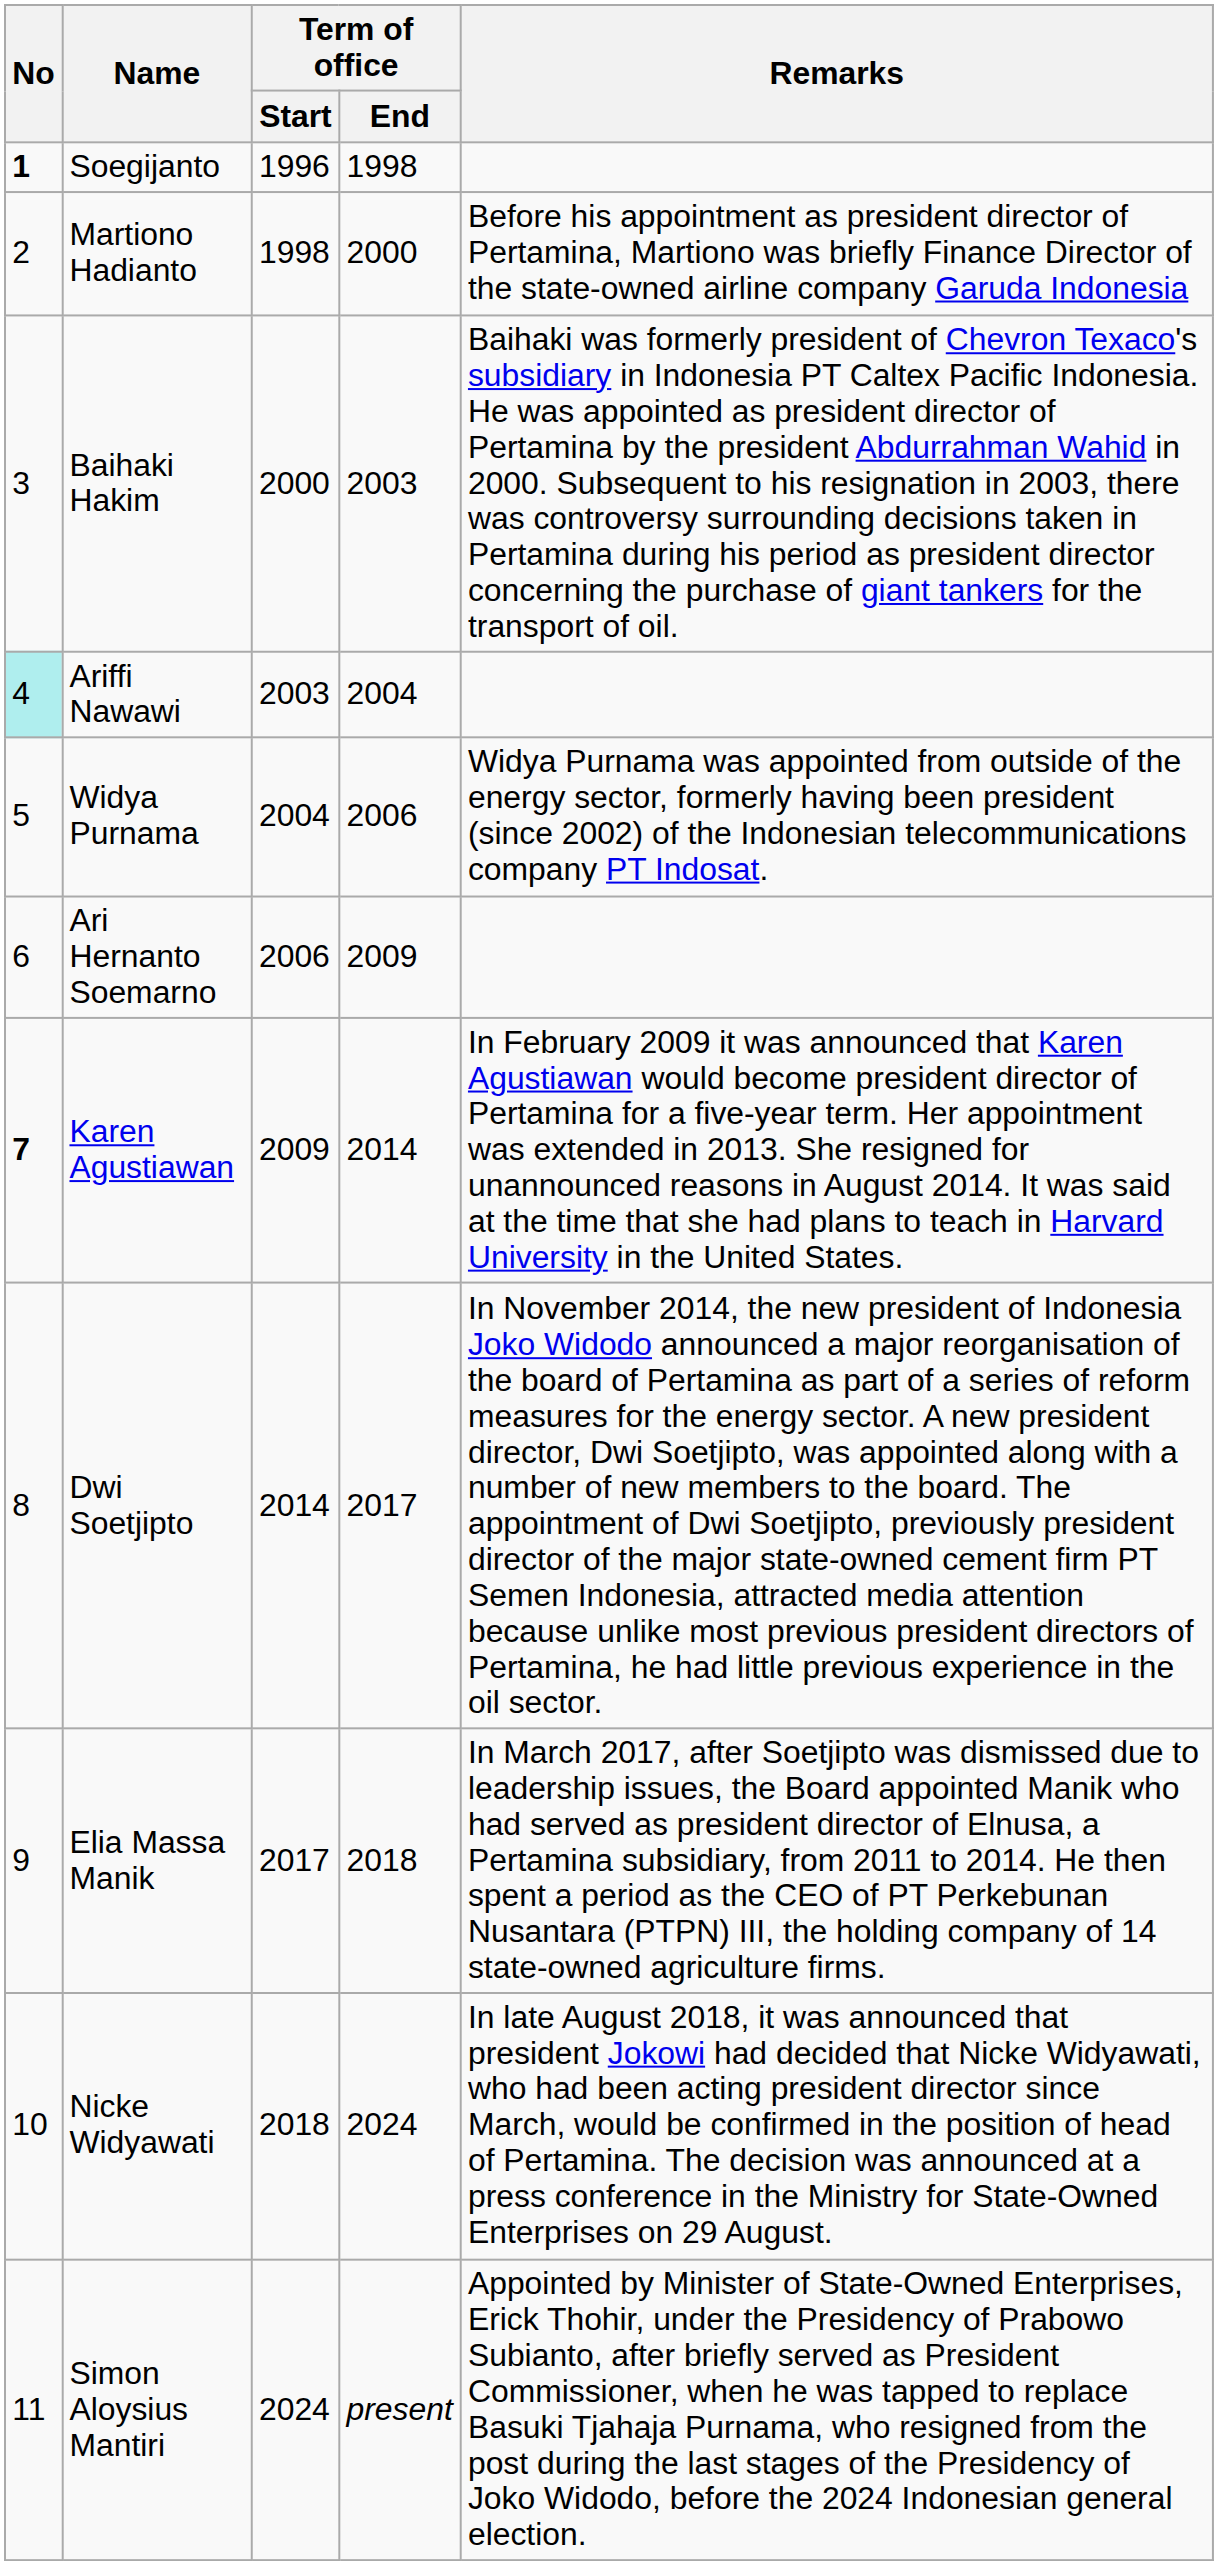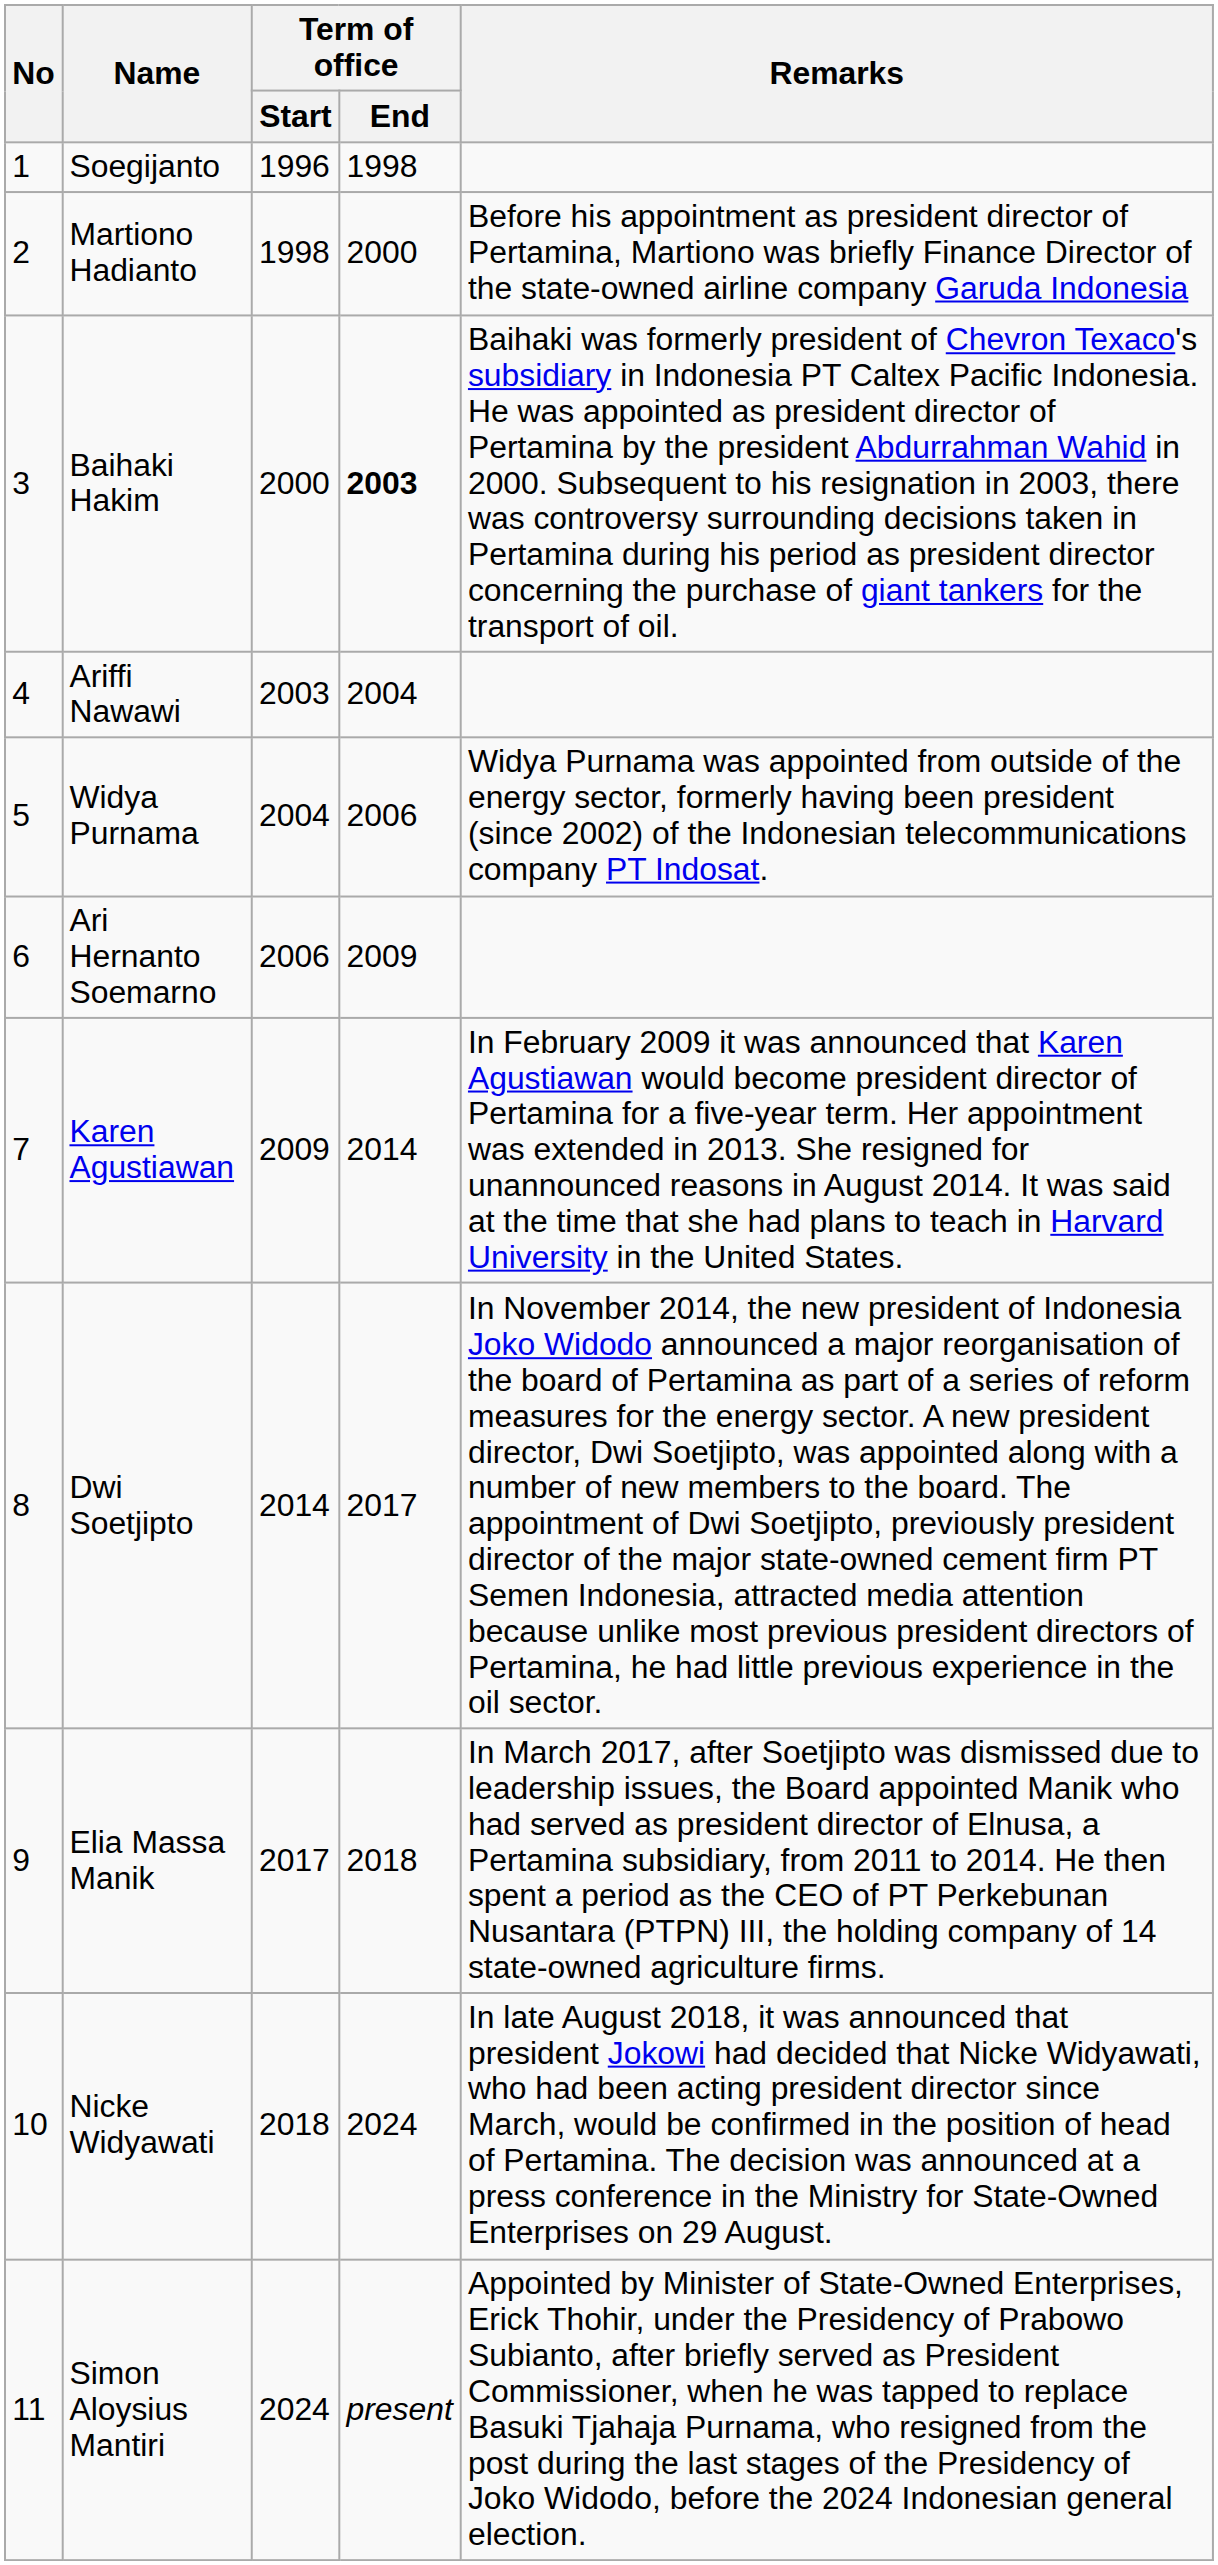(21, 166) bold -> (21, 166) normal
(382, 482) normal -> (382, 482) bold
(21, 694) paleturquoise background -> (21, 694) no background
(21, 1150) bold -> (21, 1150) normal
